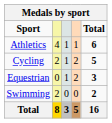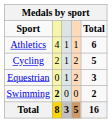(57, 94) normal -> (57, 94) bold
